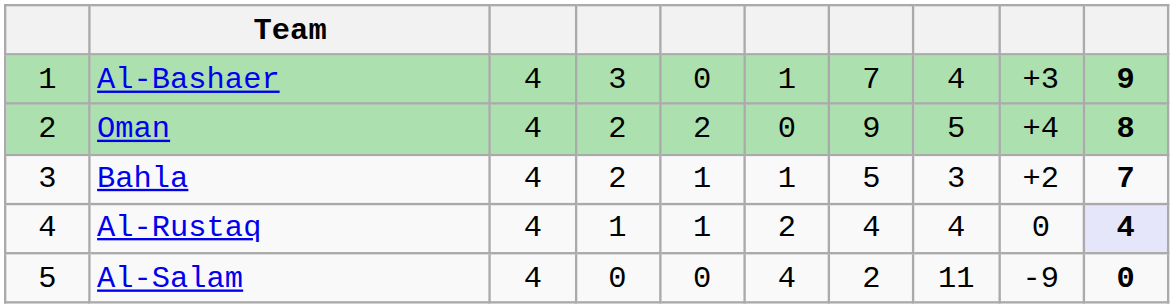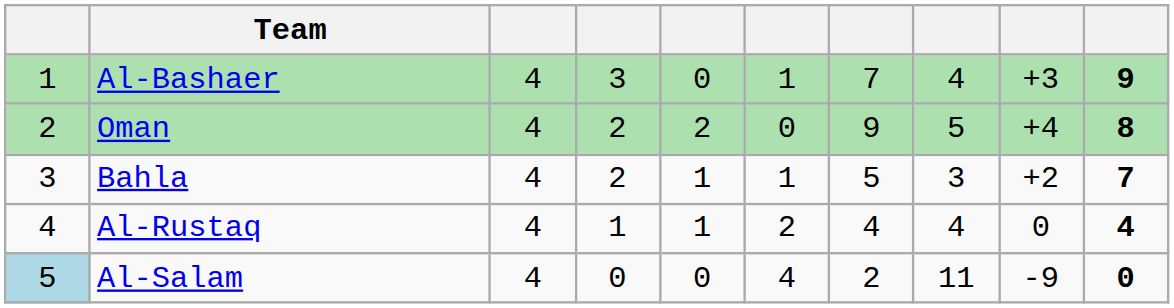(1126, 228) lavender background -> (1126, 228) no background
(48, 278) no background -> (48, 278) lightblue background
